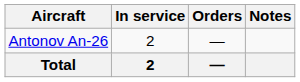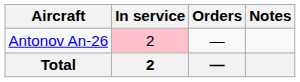(150, 40) no background -> (150, 40) pink background
